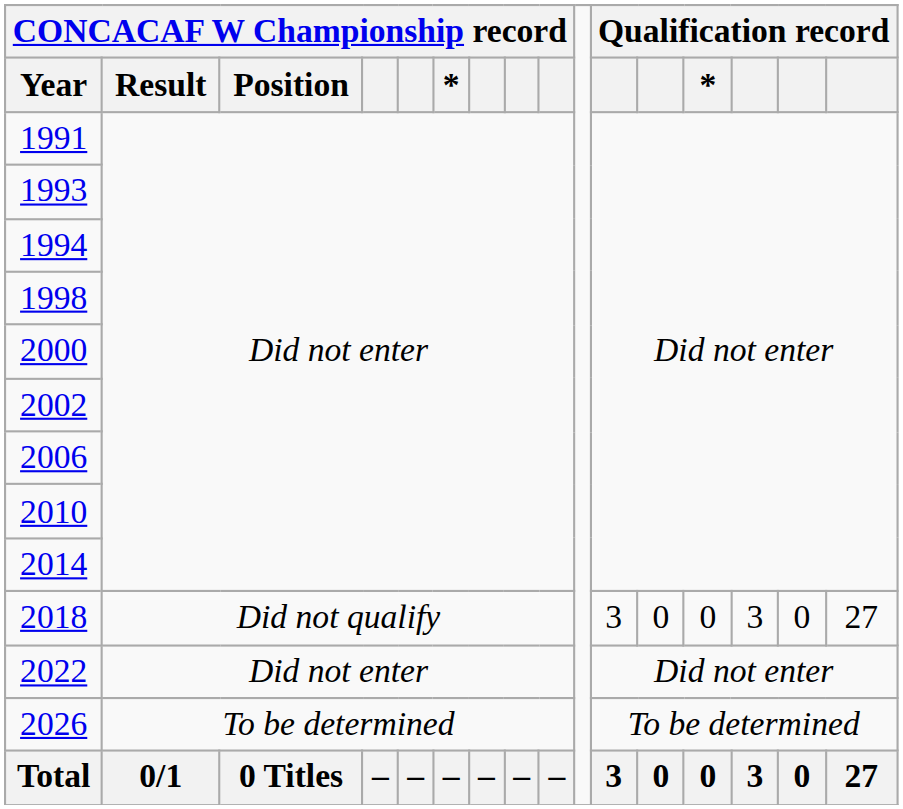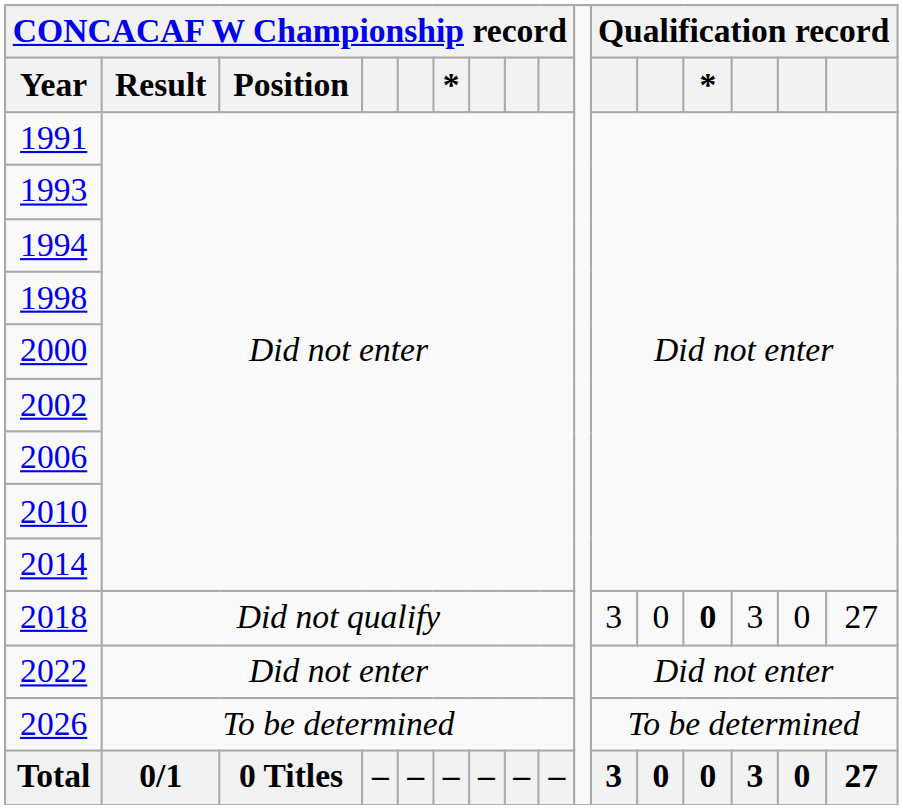(708, 617) normal -> (708, 617) bold
